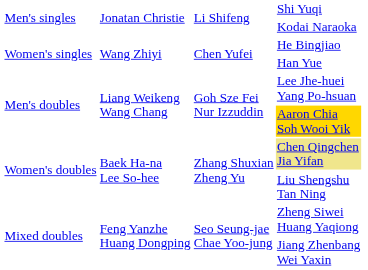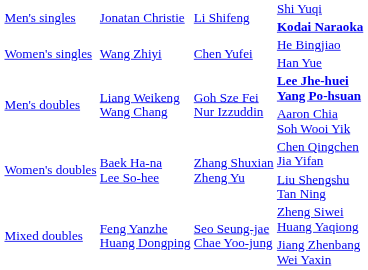(317, 26) normal -> (320, 26) bold
(317, 88) normal -> (319, 88) bold
(314, 121) gold background -> (314, 121) no background
(318, 154) khaki background -> (318, 154) no background
